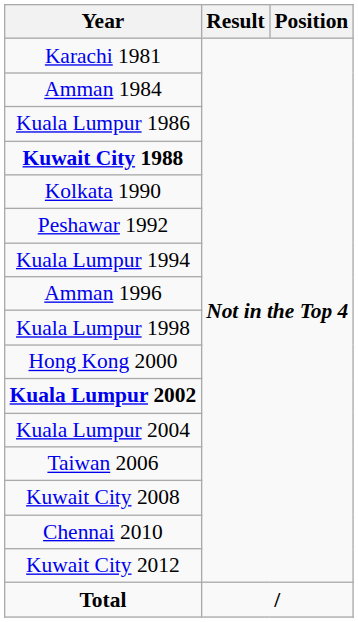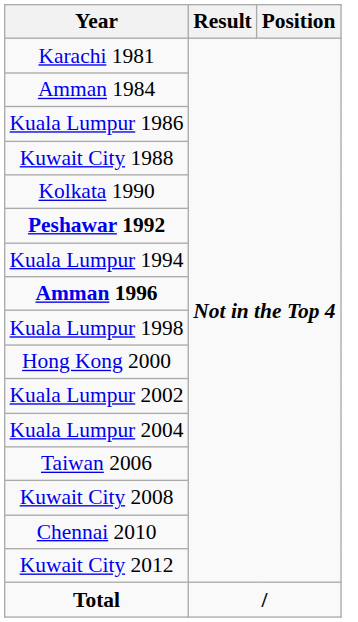(103, 157) bold -> (97, 157) normal
(103, 225) normal -> (97, 225) bold
(103, 293) normal -> (97, 293) bold
(103, 395) bold -> (97, 395) normal
